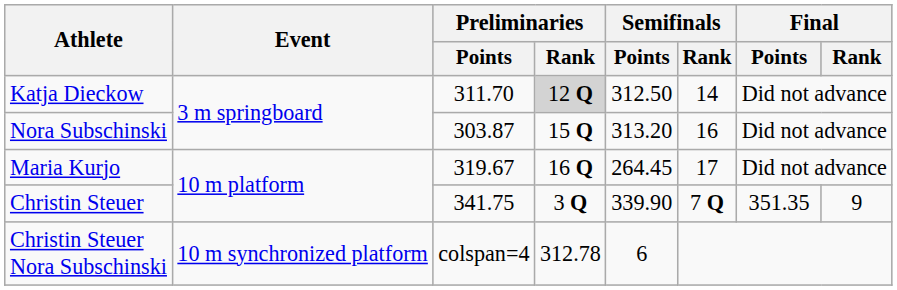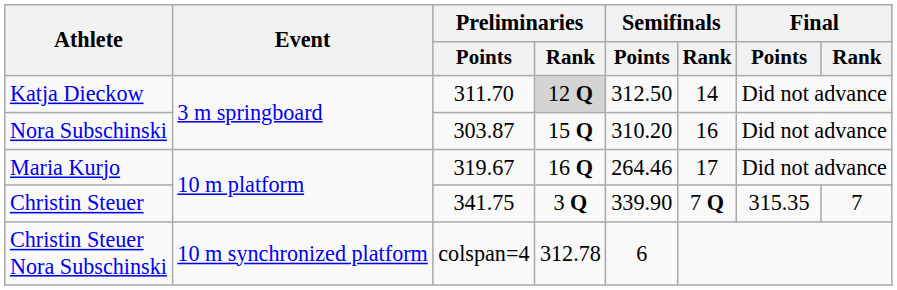(642, 130) 313.20 -> (642, 130) 310.20
(642, 167) 264.45 -> (642, 167) 264.46
(779, 204) 351.35 -> (779, 204) 315.35
(857, 204) 9 -> (857, 204) 7
